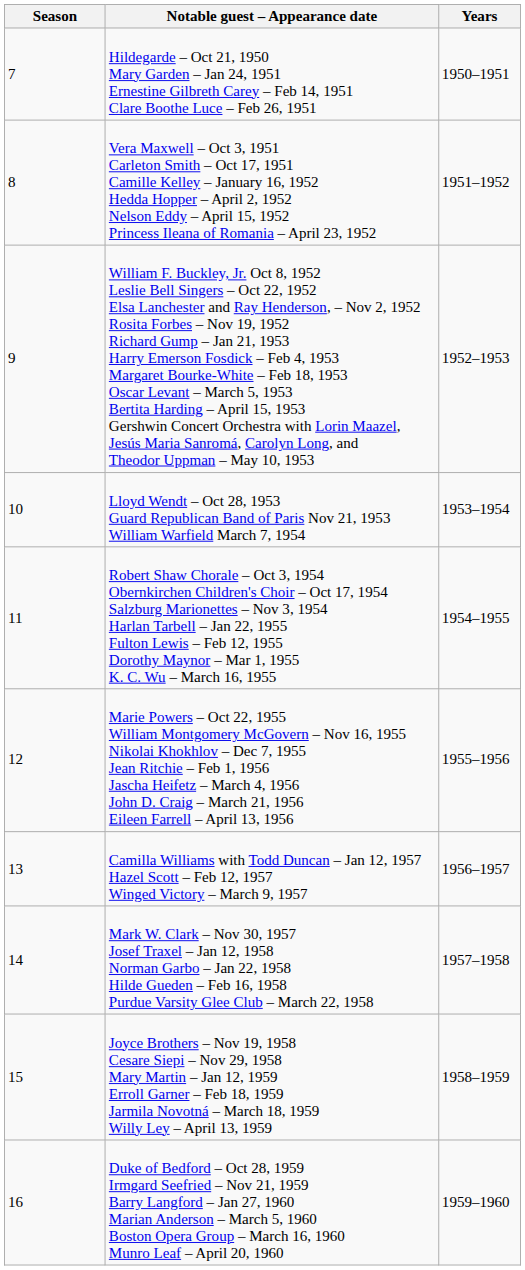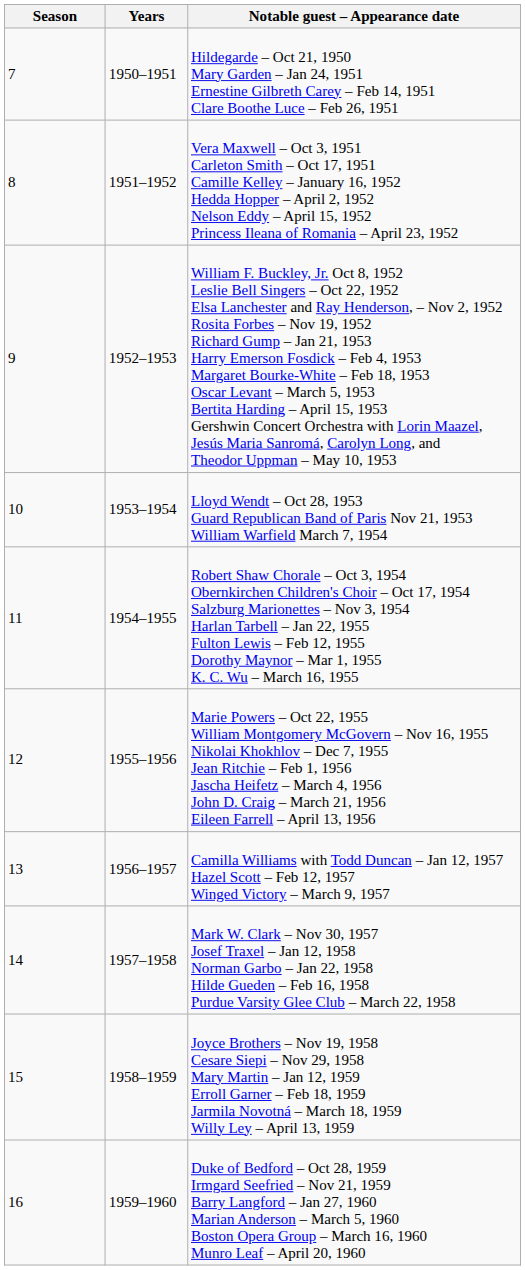columns swapped: (479, 16) <-> (272, 16)
